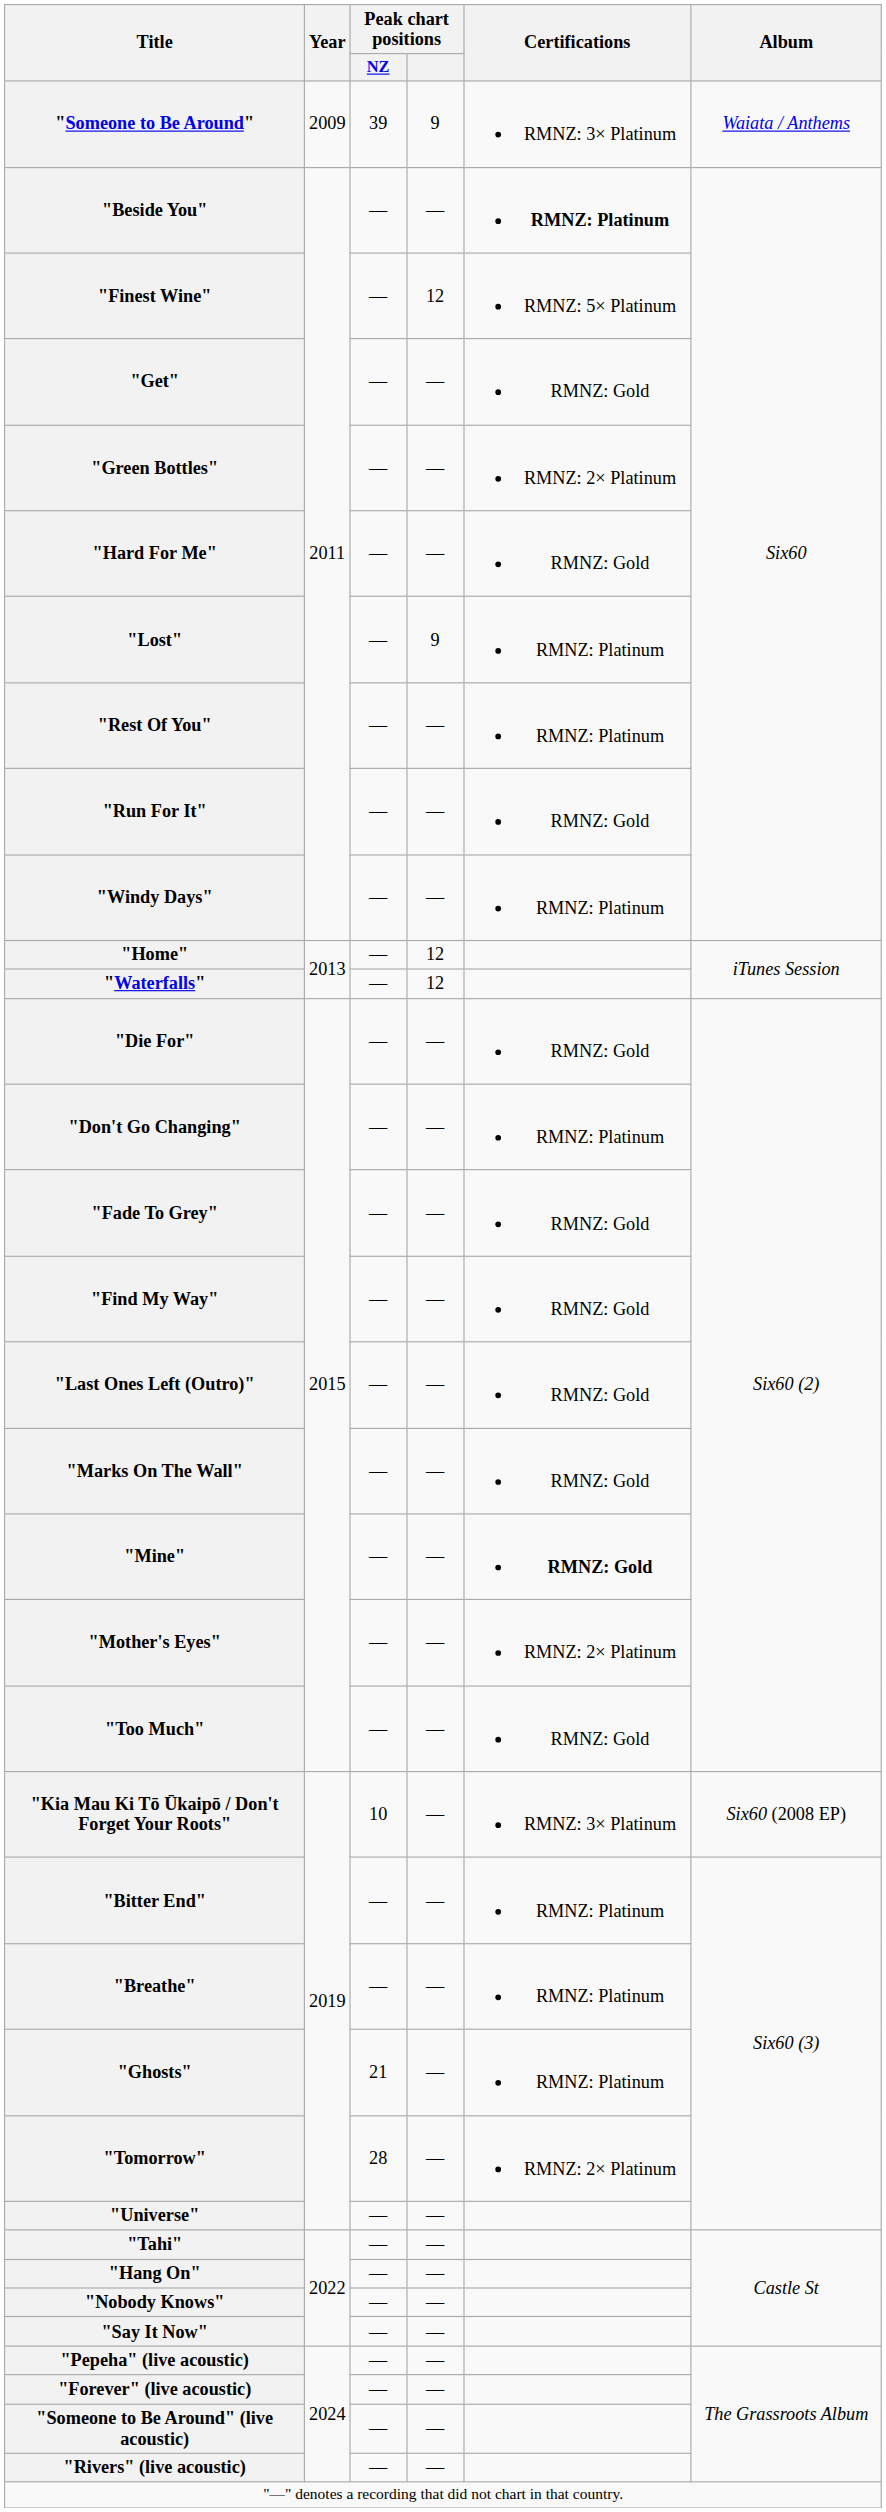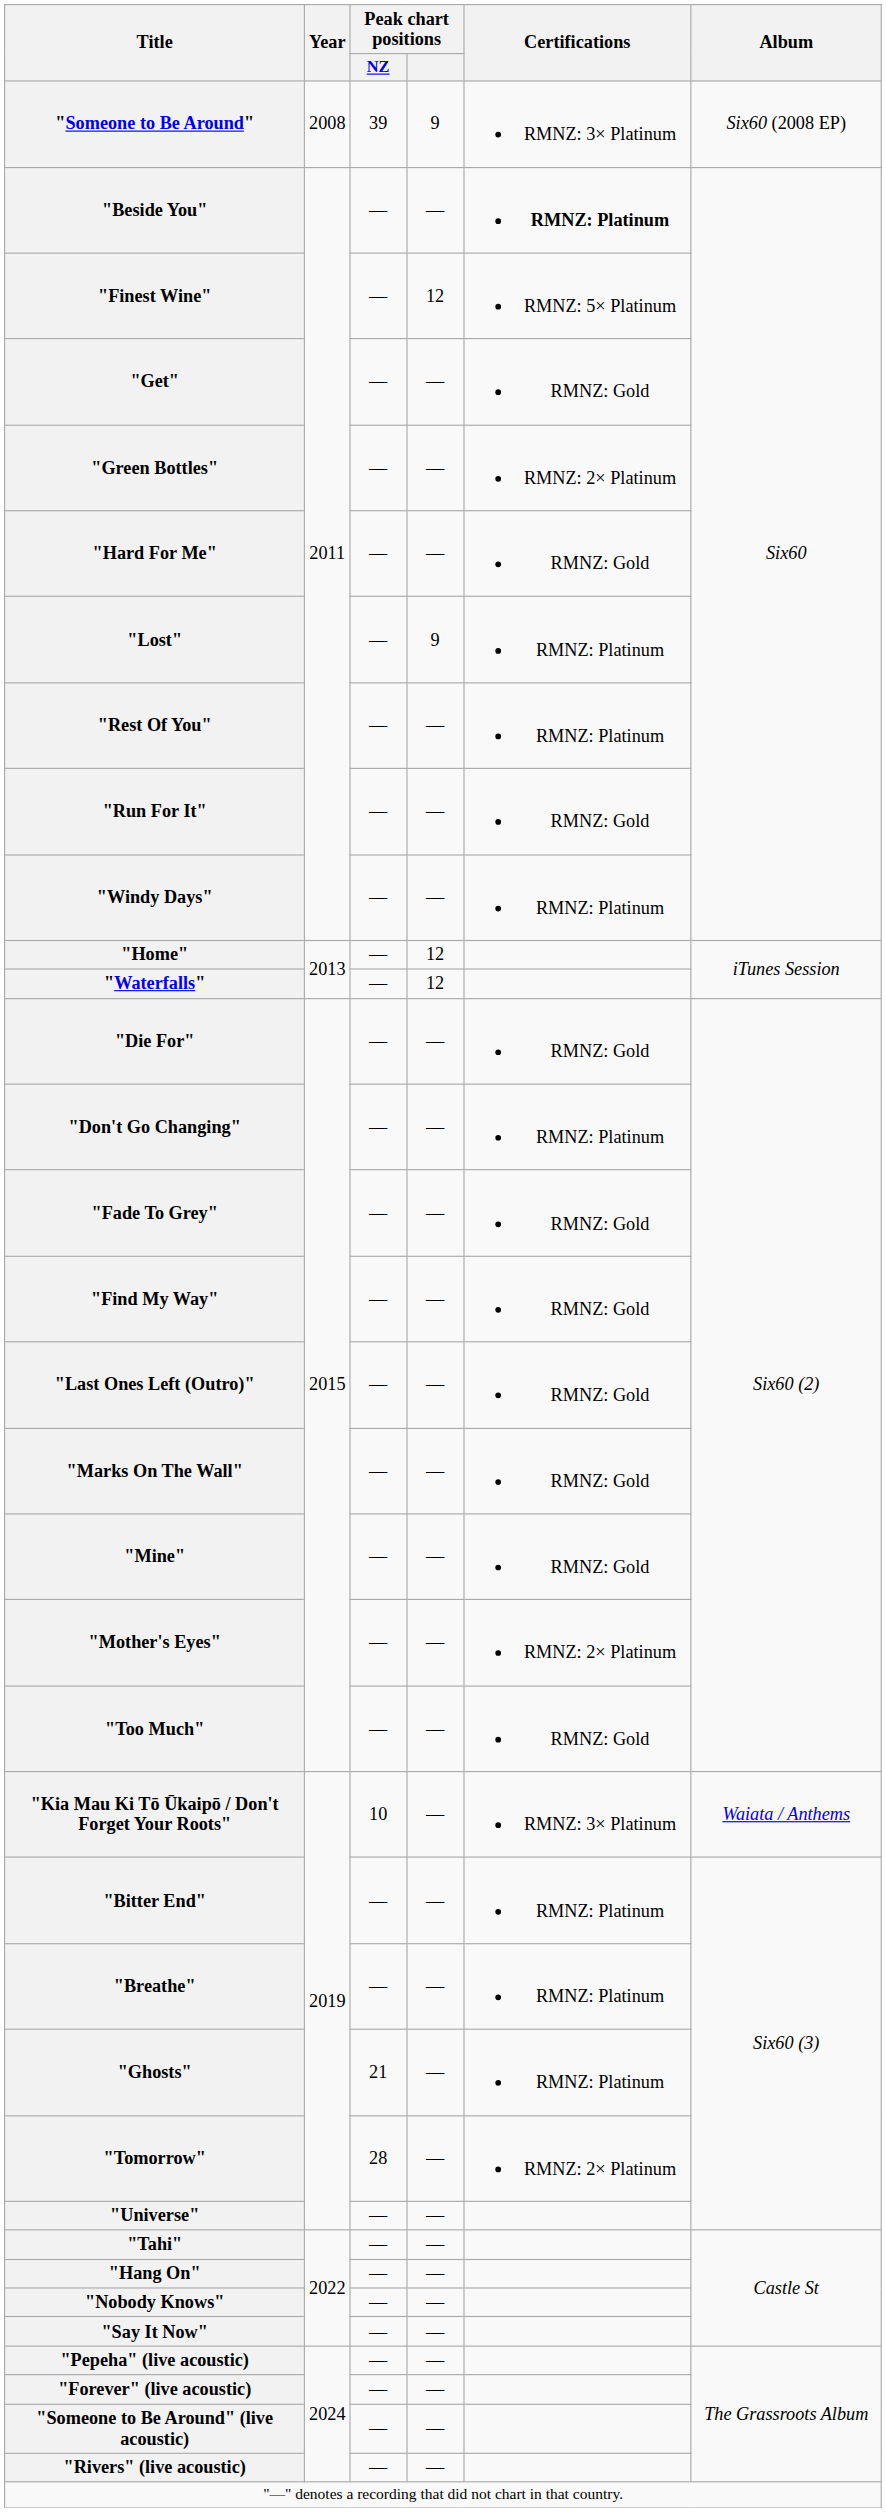(327, 123) 2009 -> (327, 123) 2008
(786, 123) Waiata / Anthems -> (786, 123) Six60 (2008 EP)
(577, 1567) bold -> (577, 1567) normal
(786, 1814) Six60 (2008 EP) -> (786, 1814) Waiata / Anthems
